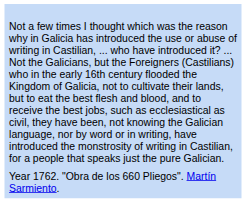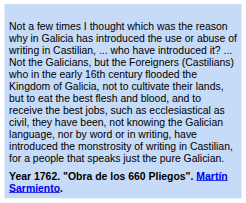(113, 182) normal -> (118, 182) bold
